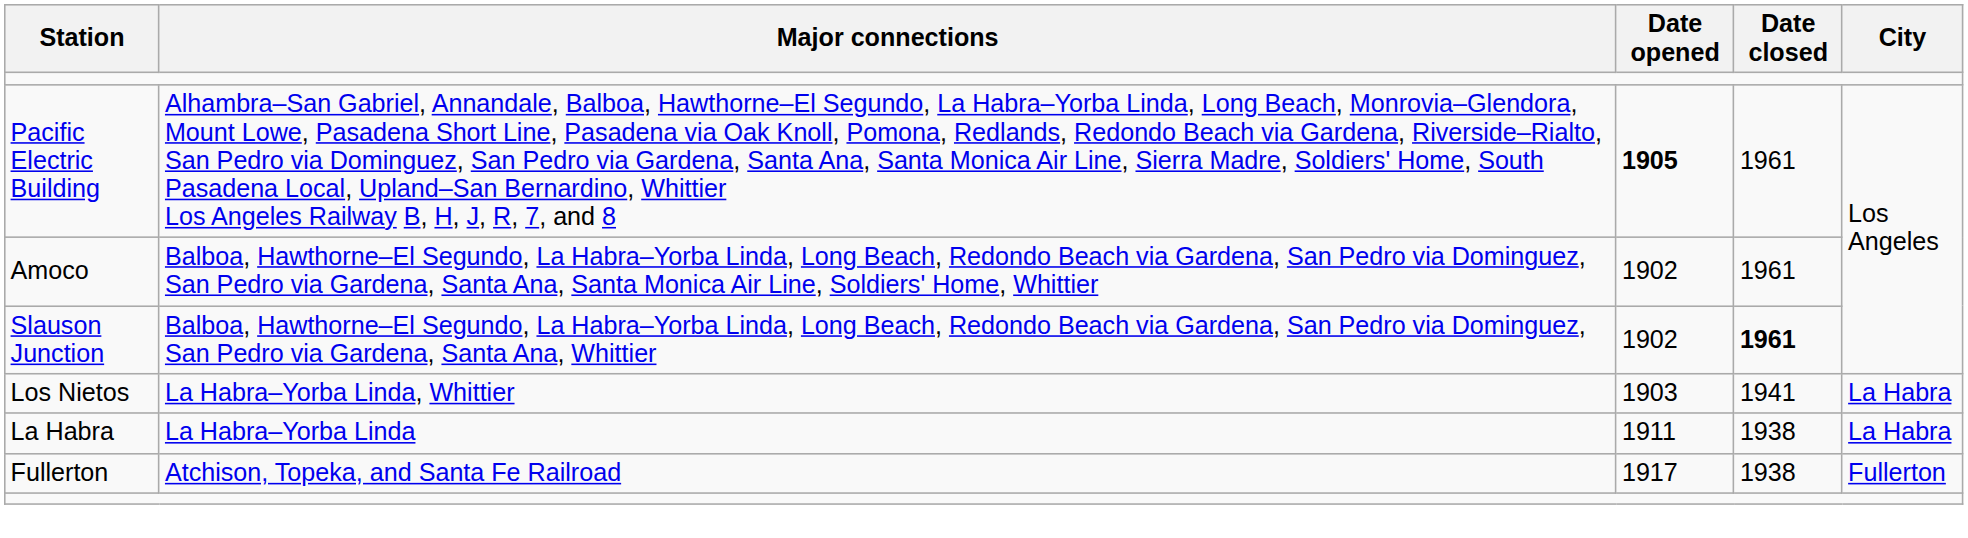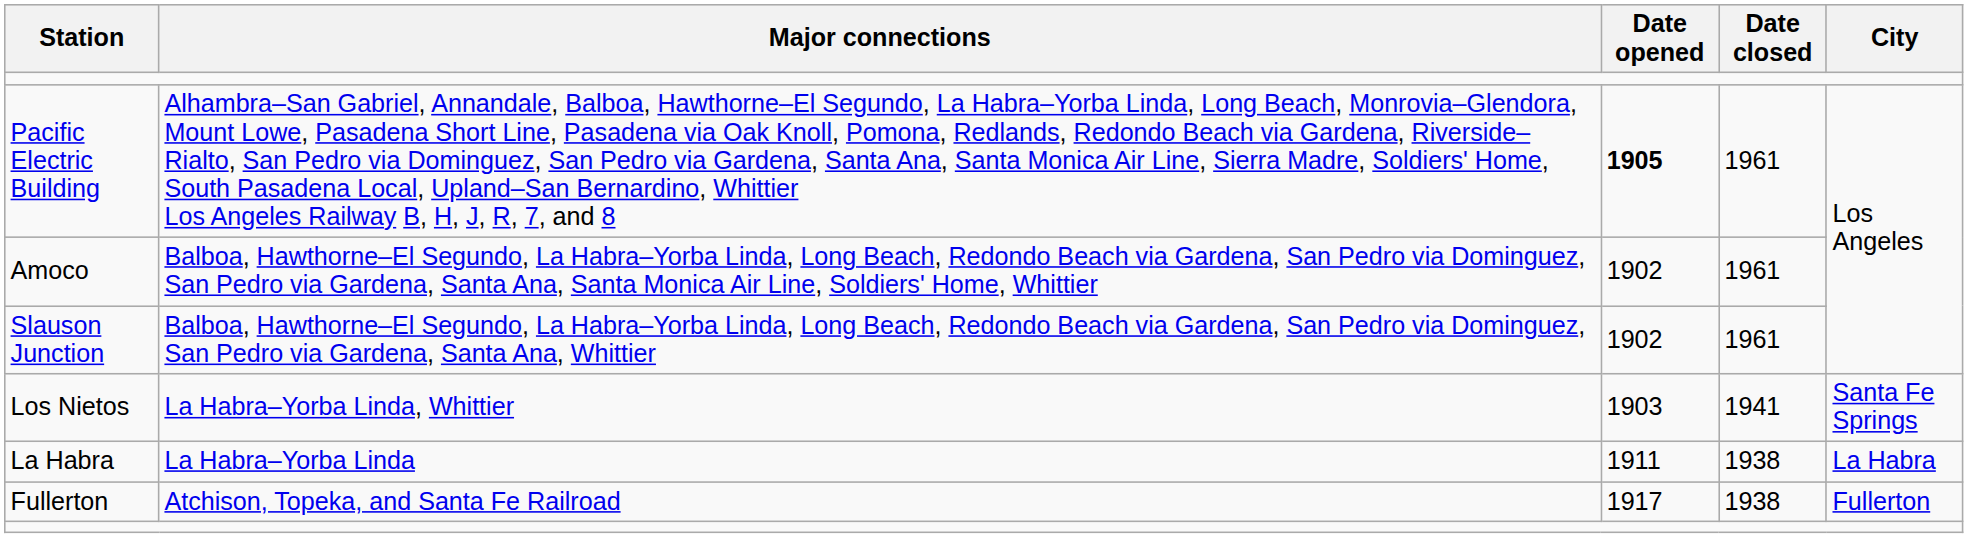(1768, 339) bold -> (1752, 339) normal
(1900, 393) La Habra -> (1883, 407) Santa Fe Springs
